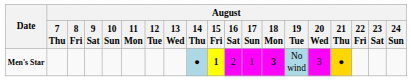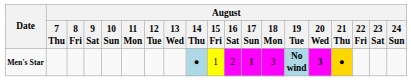(216, 62) bold -> (216, 62) normal
(252, 62) normal -> (251, 62) bold
(273, 62) bold -> (273, 62) normal
(297, 62) normal -> (297, 62) bold
(319, 62) normal -> (320, 62) bold
